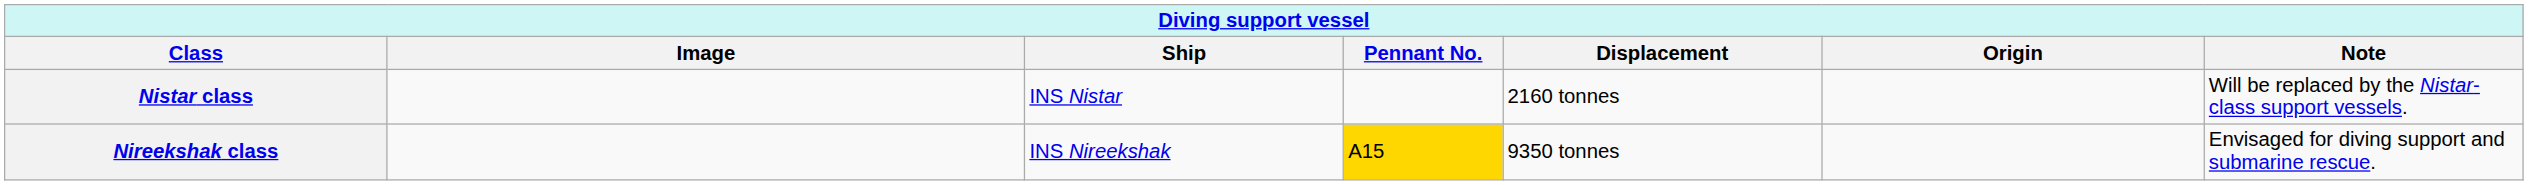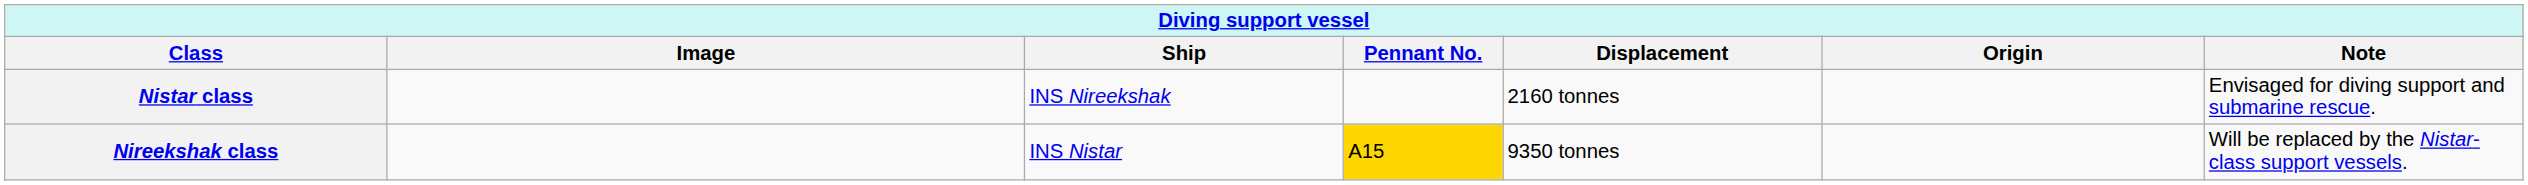(1076, 96) INS Nistar -> (1100, 96) INS Nireekshak
(2344, 96) Will be replaced by the Nistar-class support vessels. -> (2357, 96) Envisaged for diving support and submarine rescue.
(1100, 151) INS Nireekshak -> (1076, 151) INS Nistar
(2357, 151) Envisaged for diving support and submarine rescue. -> (2344, 151) Will be replaced by the Nistar-class support vessels.
